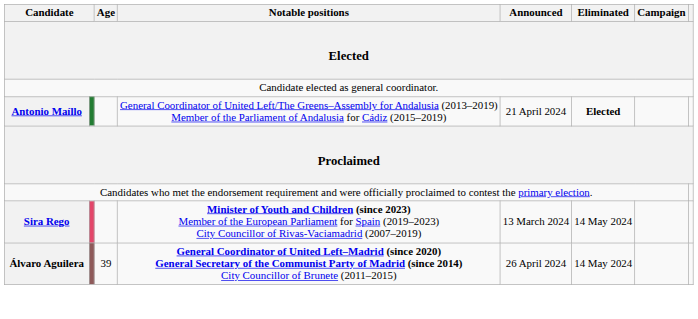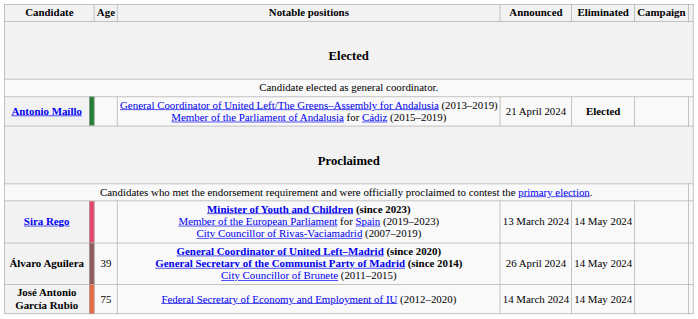+ row: (47, 299)
